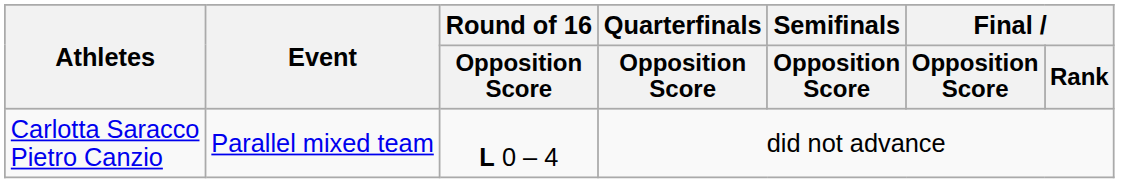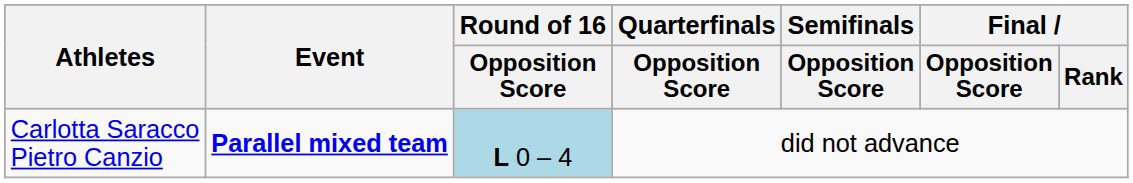(323, 144) normal -> (330, 144) bold
(519, 158) no background -> (533, 158) lightblue background
